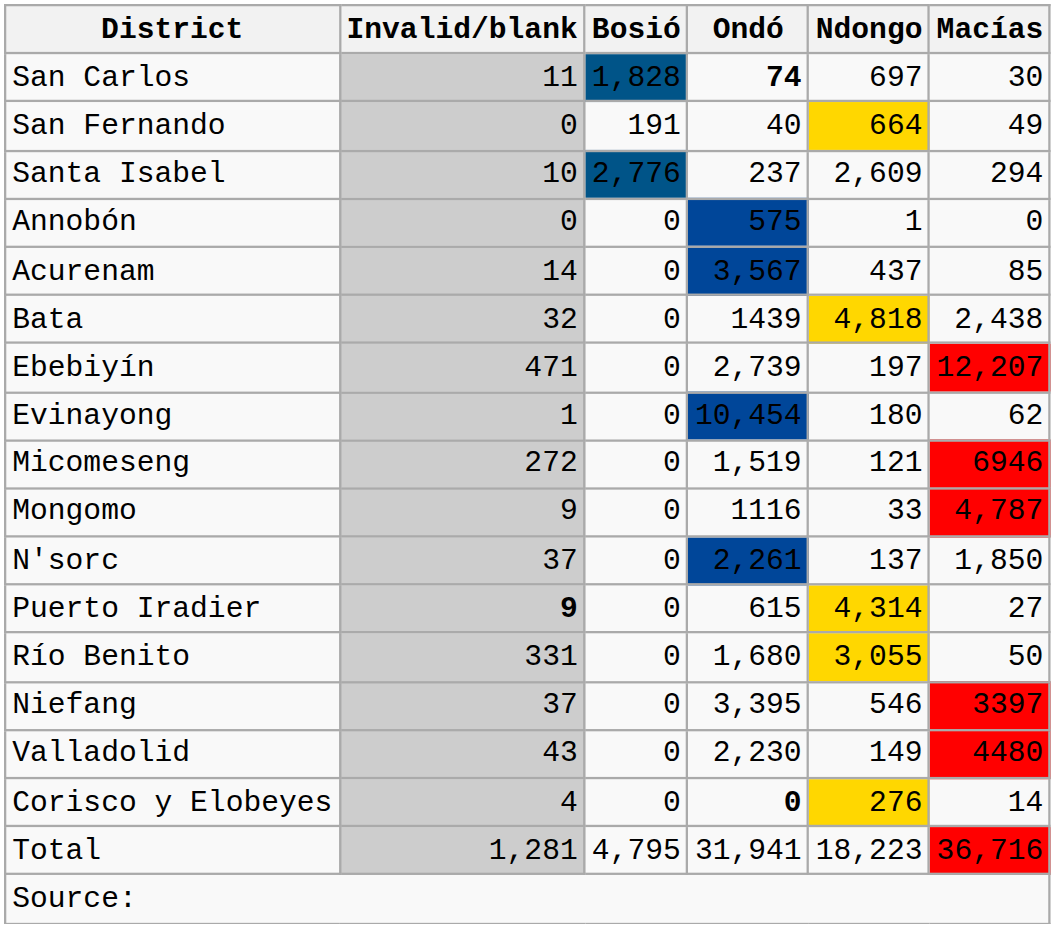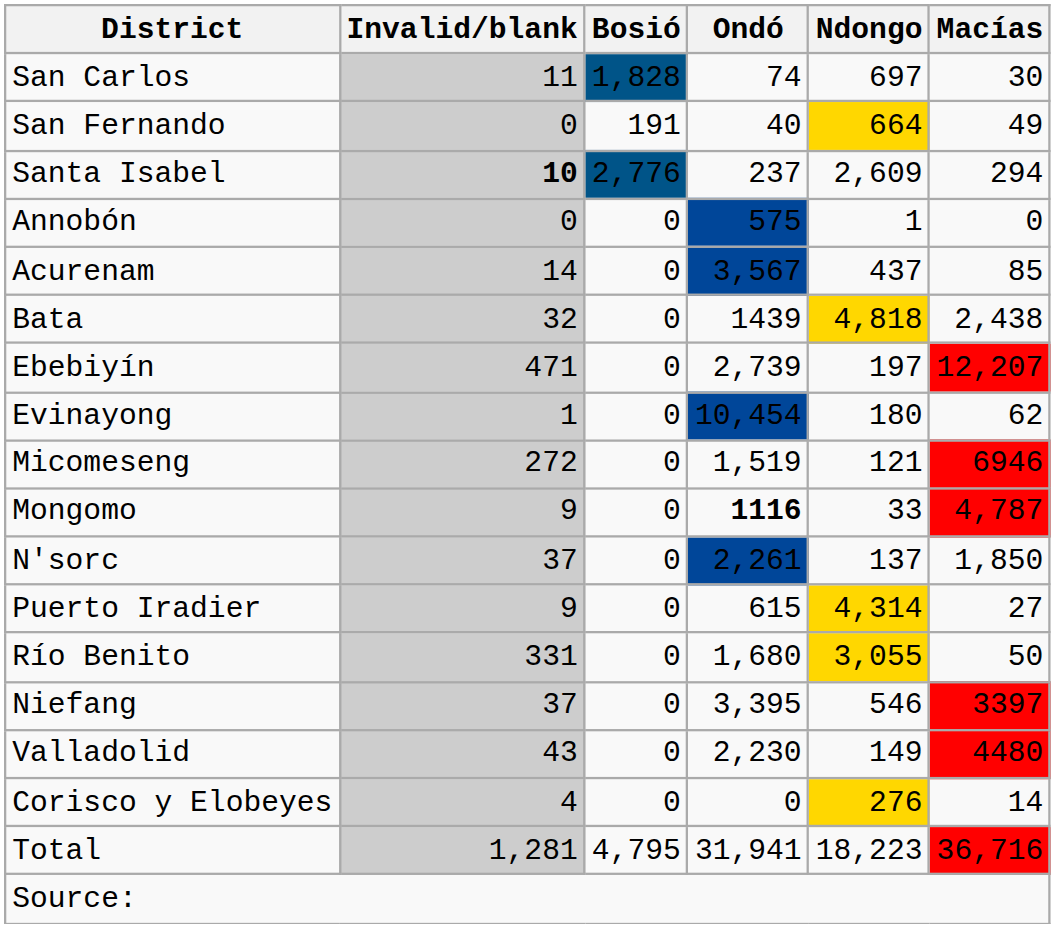(784, 78) bold -> (784, 78) normal
(560, 174) normal -> (560, 174) bold
(766, 512) normal -> (766, 512) bold
(569, 609) bold -> (569, 609) normal
(793, 802) bold -> (793, 802) normal
